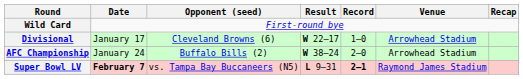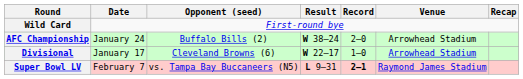rows swapped: (48, 39) <-> (48, 53)
(119, 67) bold -> (119, 67) normal
